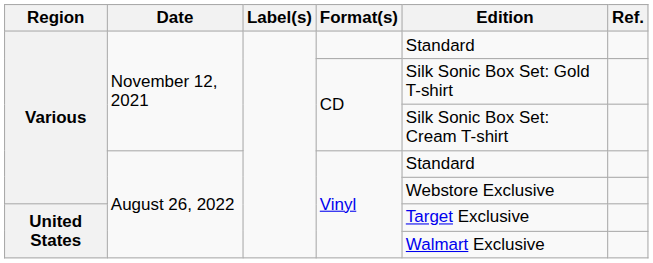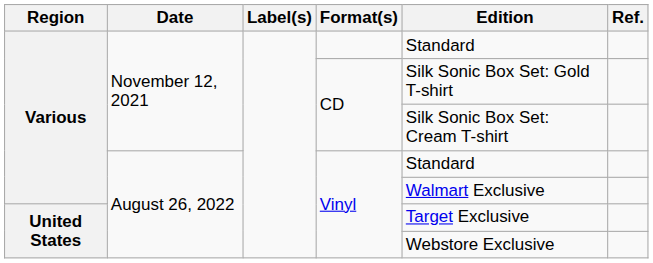(480, 190) Webstore Exclusive -> (475, 190) Walmart Exclusive
(475, 244) Walmart Exclusive -> (480, 244) Webstore Exclusive
